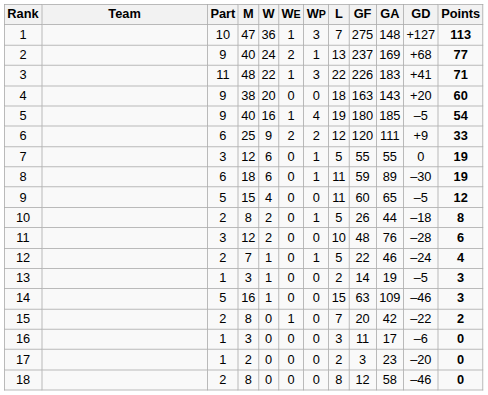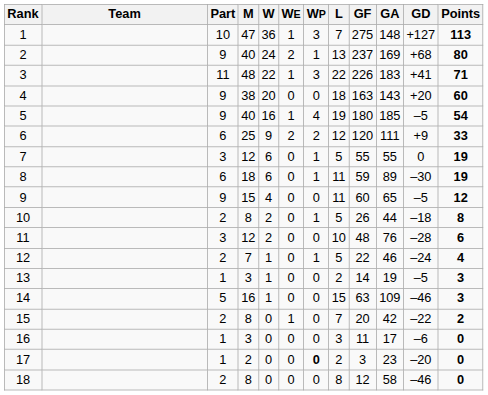(461, 55) 77 -> (461, 55) 80
(223, 197) 5 -> (223, 197) 9
(316, 359) normal -> (316, 359) bold
